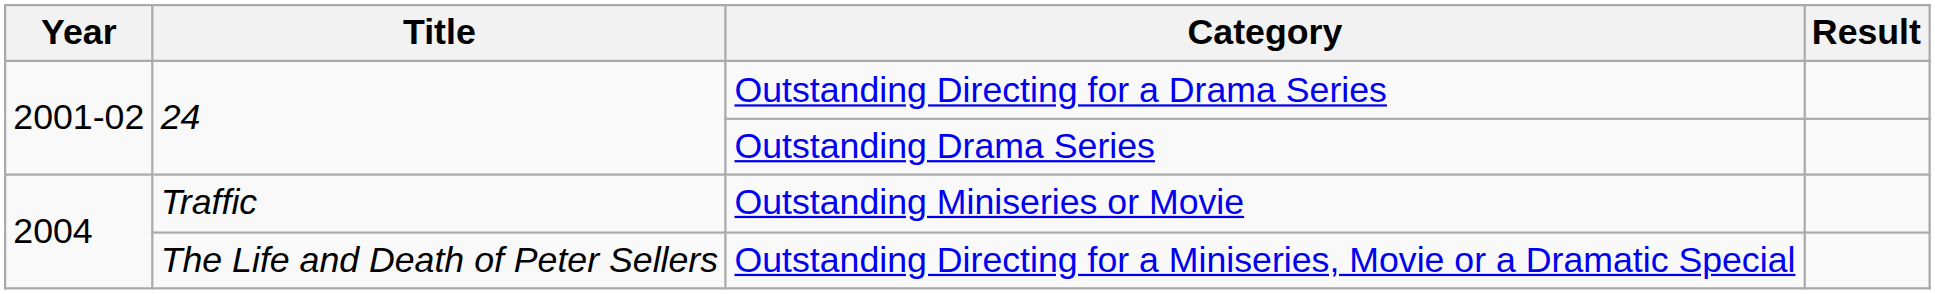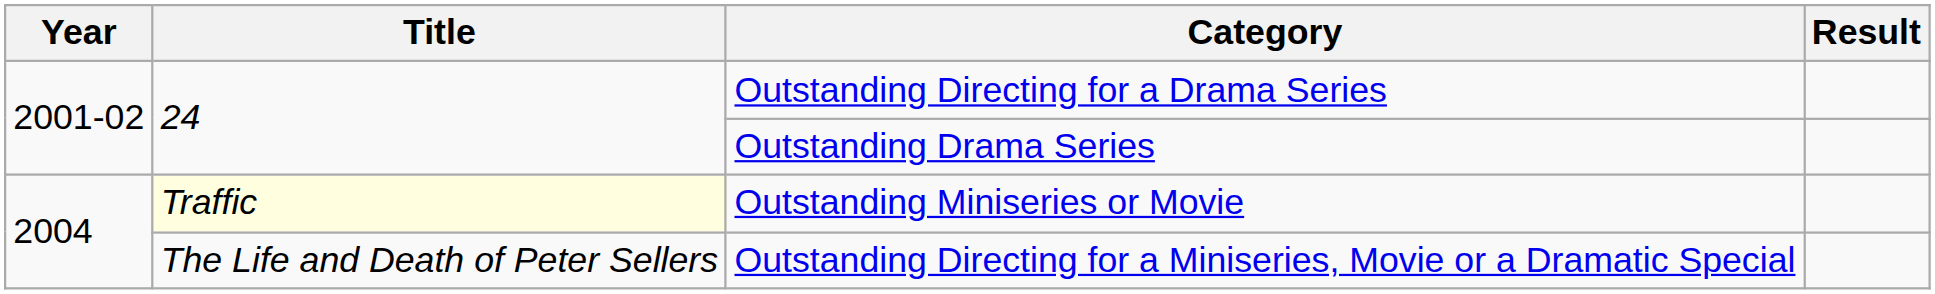(209, 202) no background -> (209, 202) lightyellow background
